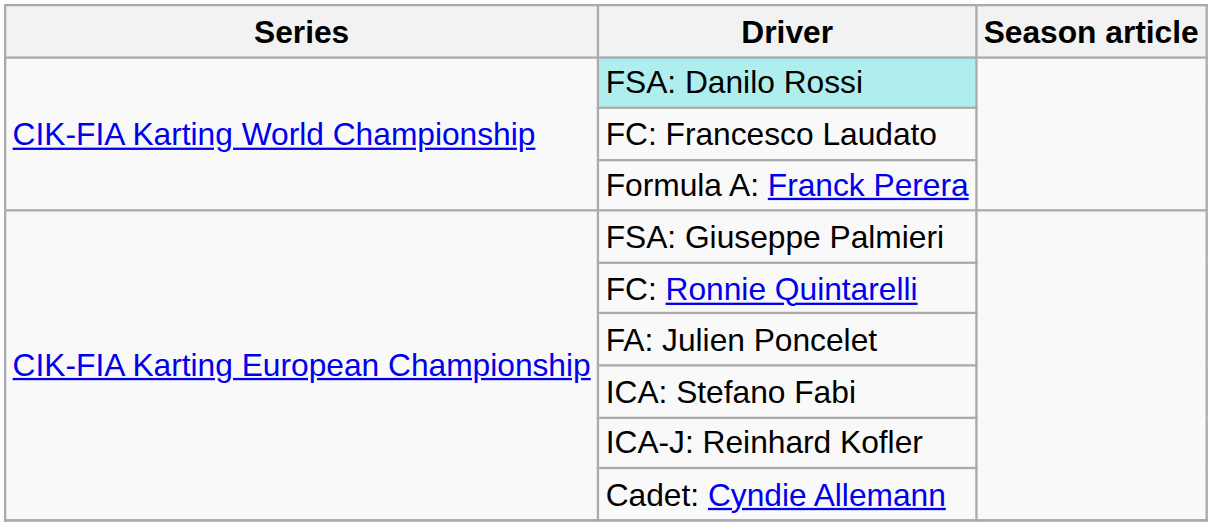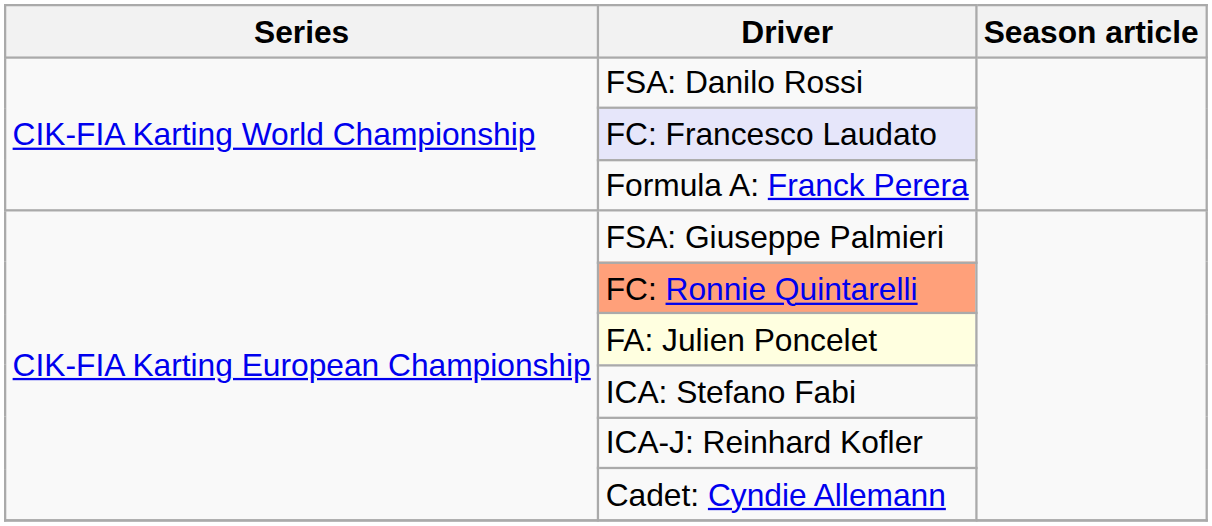(734, 82) paleturquoise background -> (734, 82) no background
(771, 134) no background -> (771, 134) lavender background
(762, 288) no background -> (762, 288) lightsalmon background
(741, 339) no background -> (741, 339) lightyellow background
